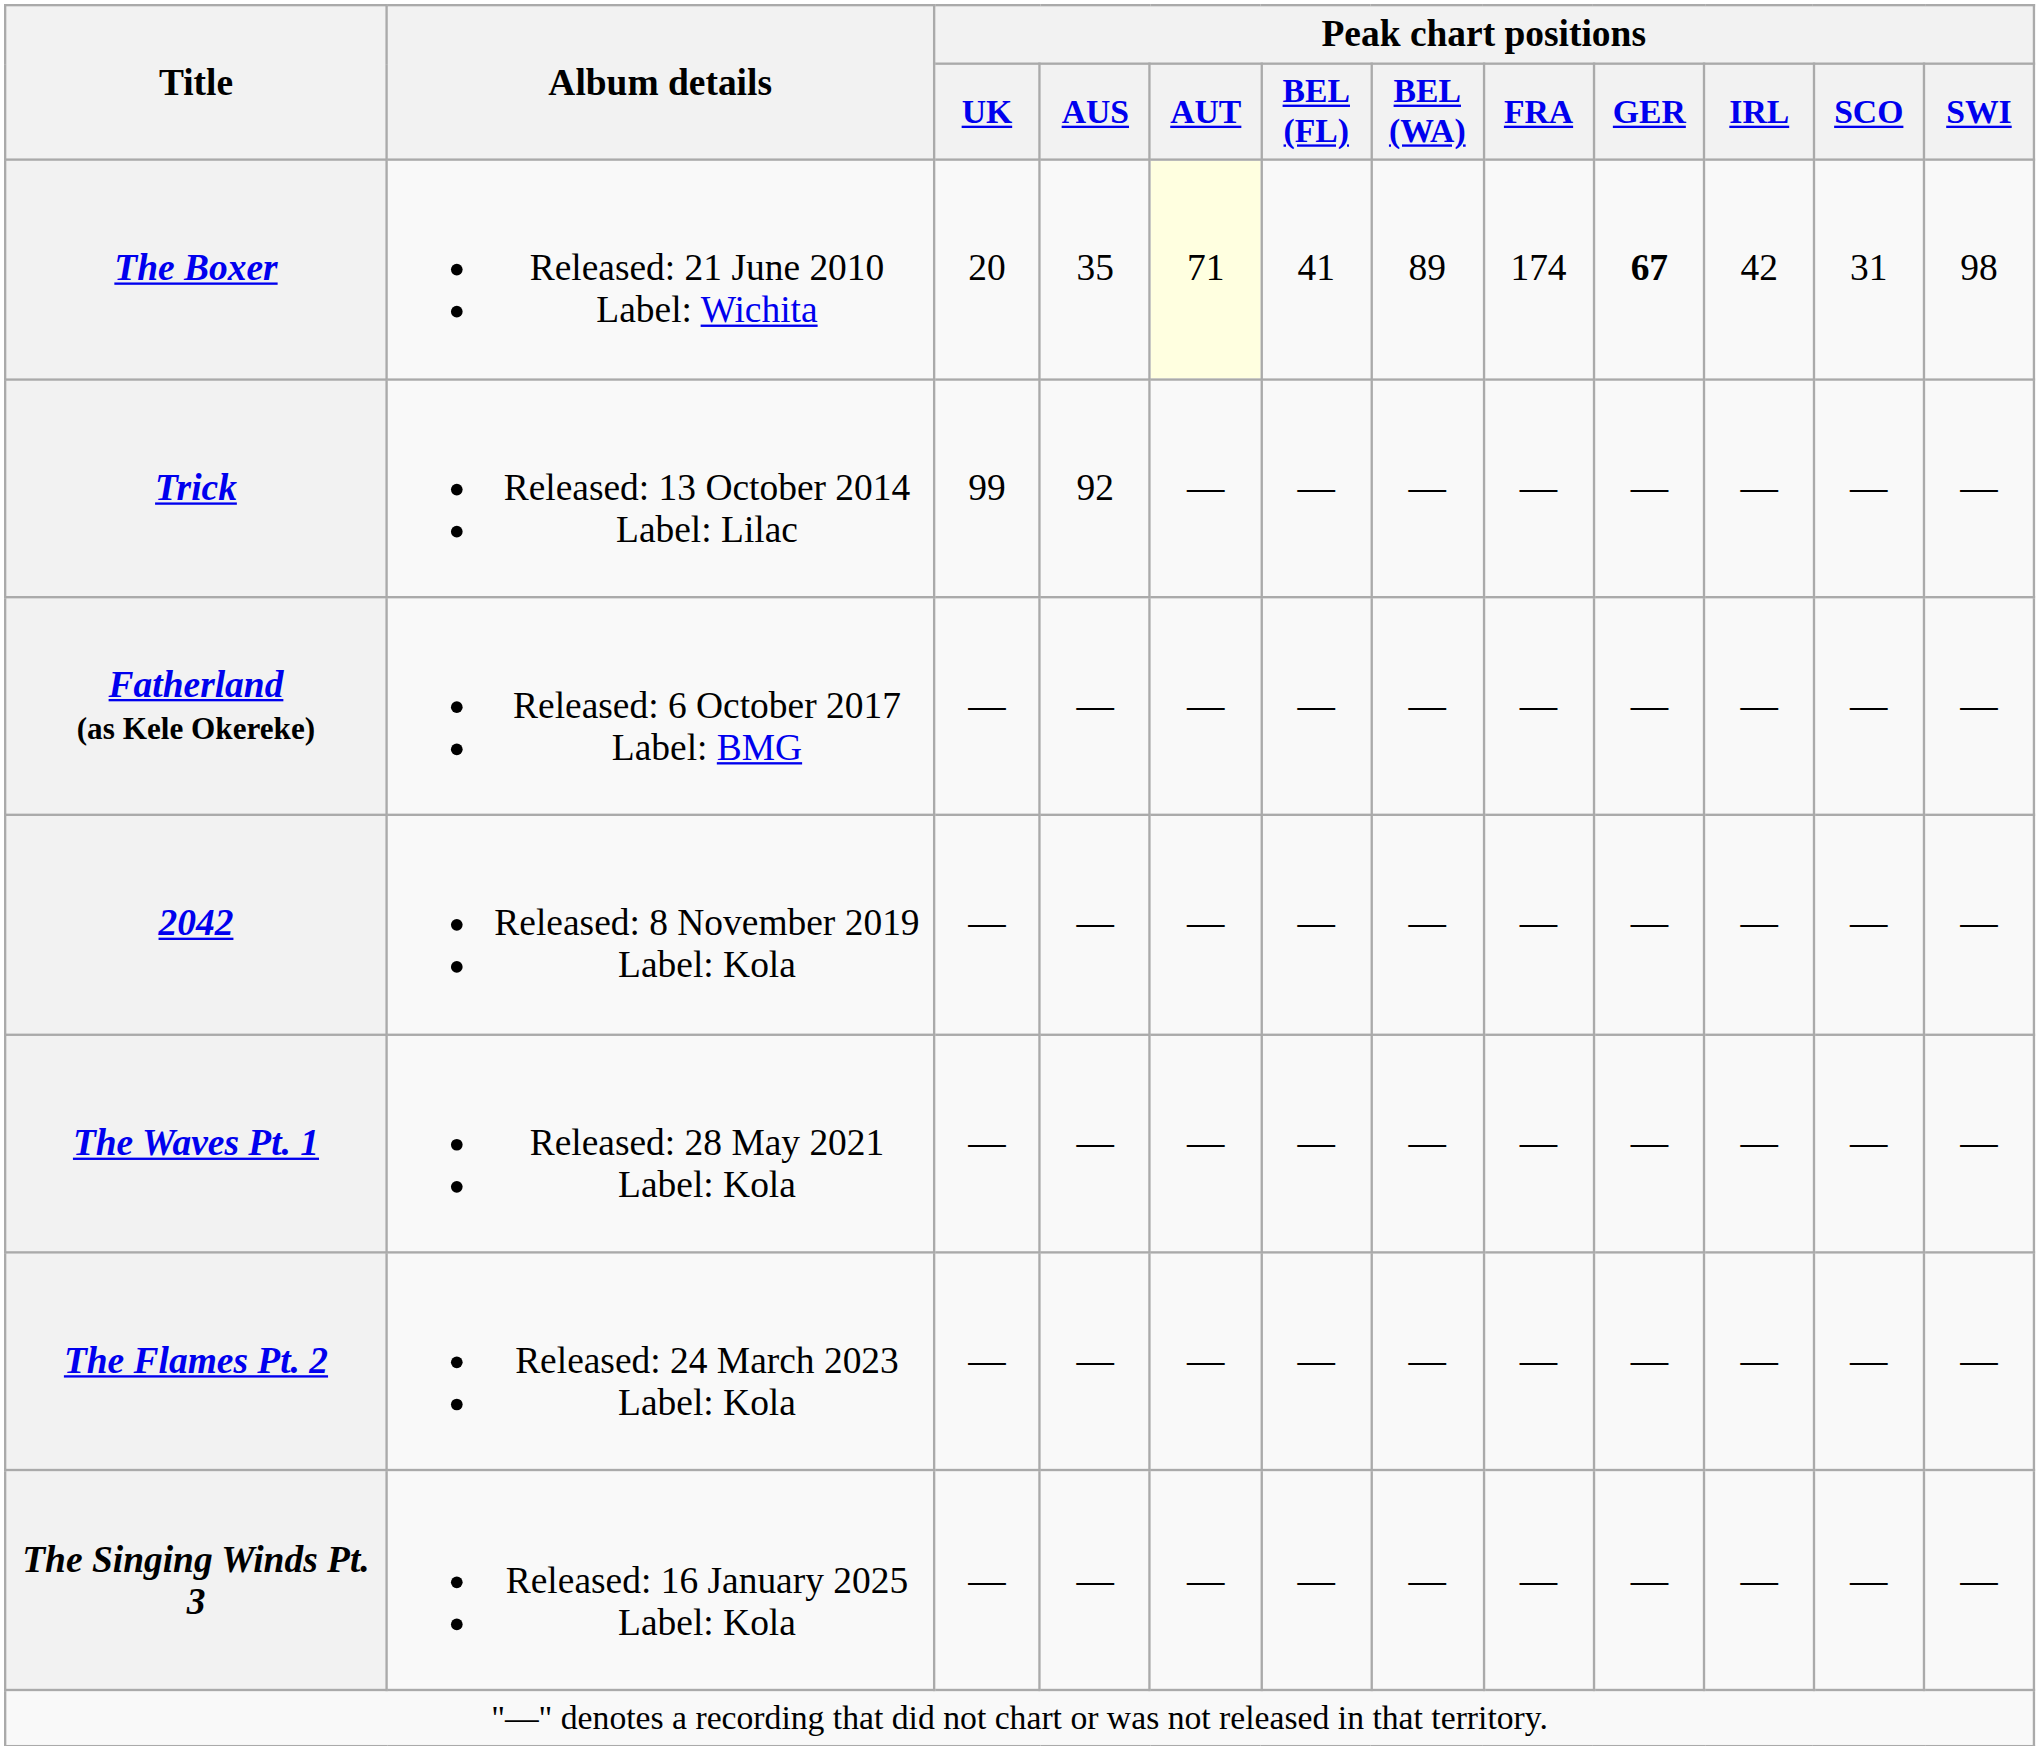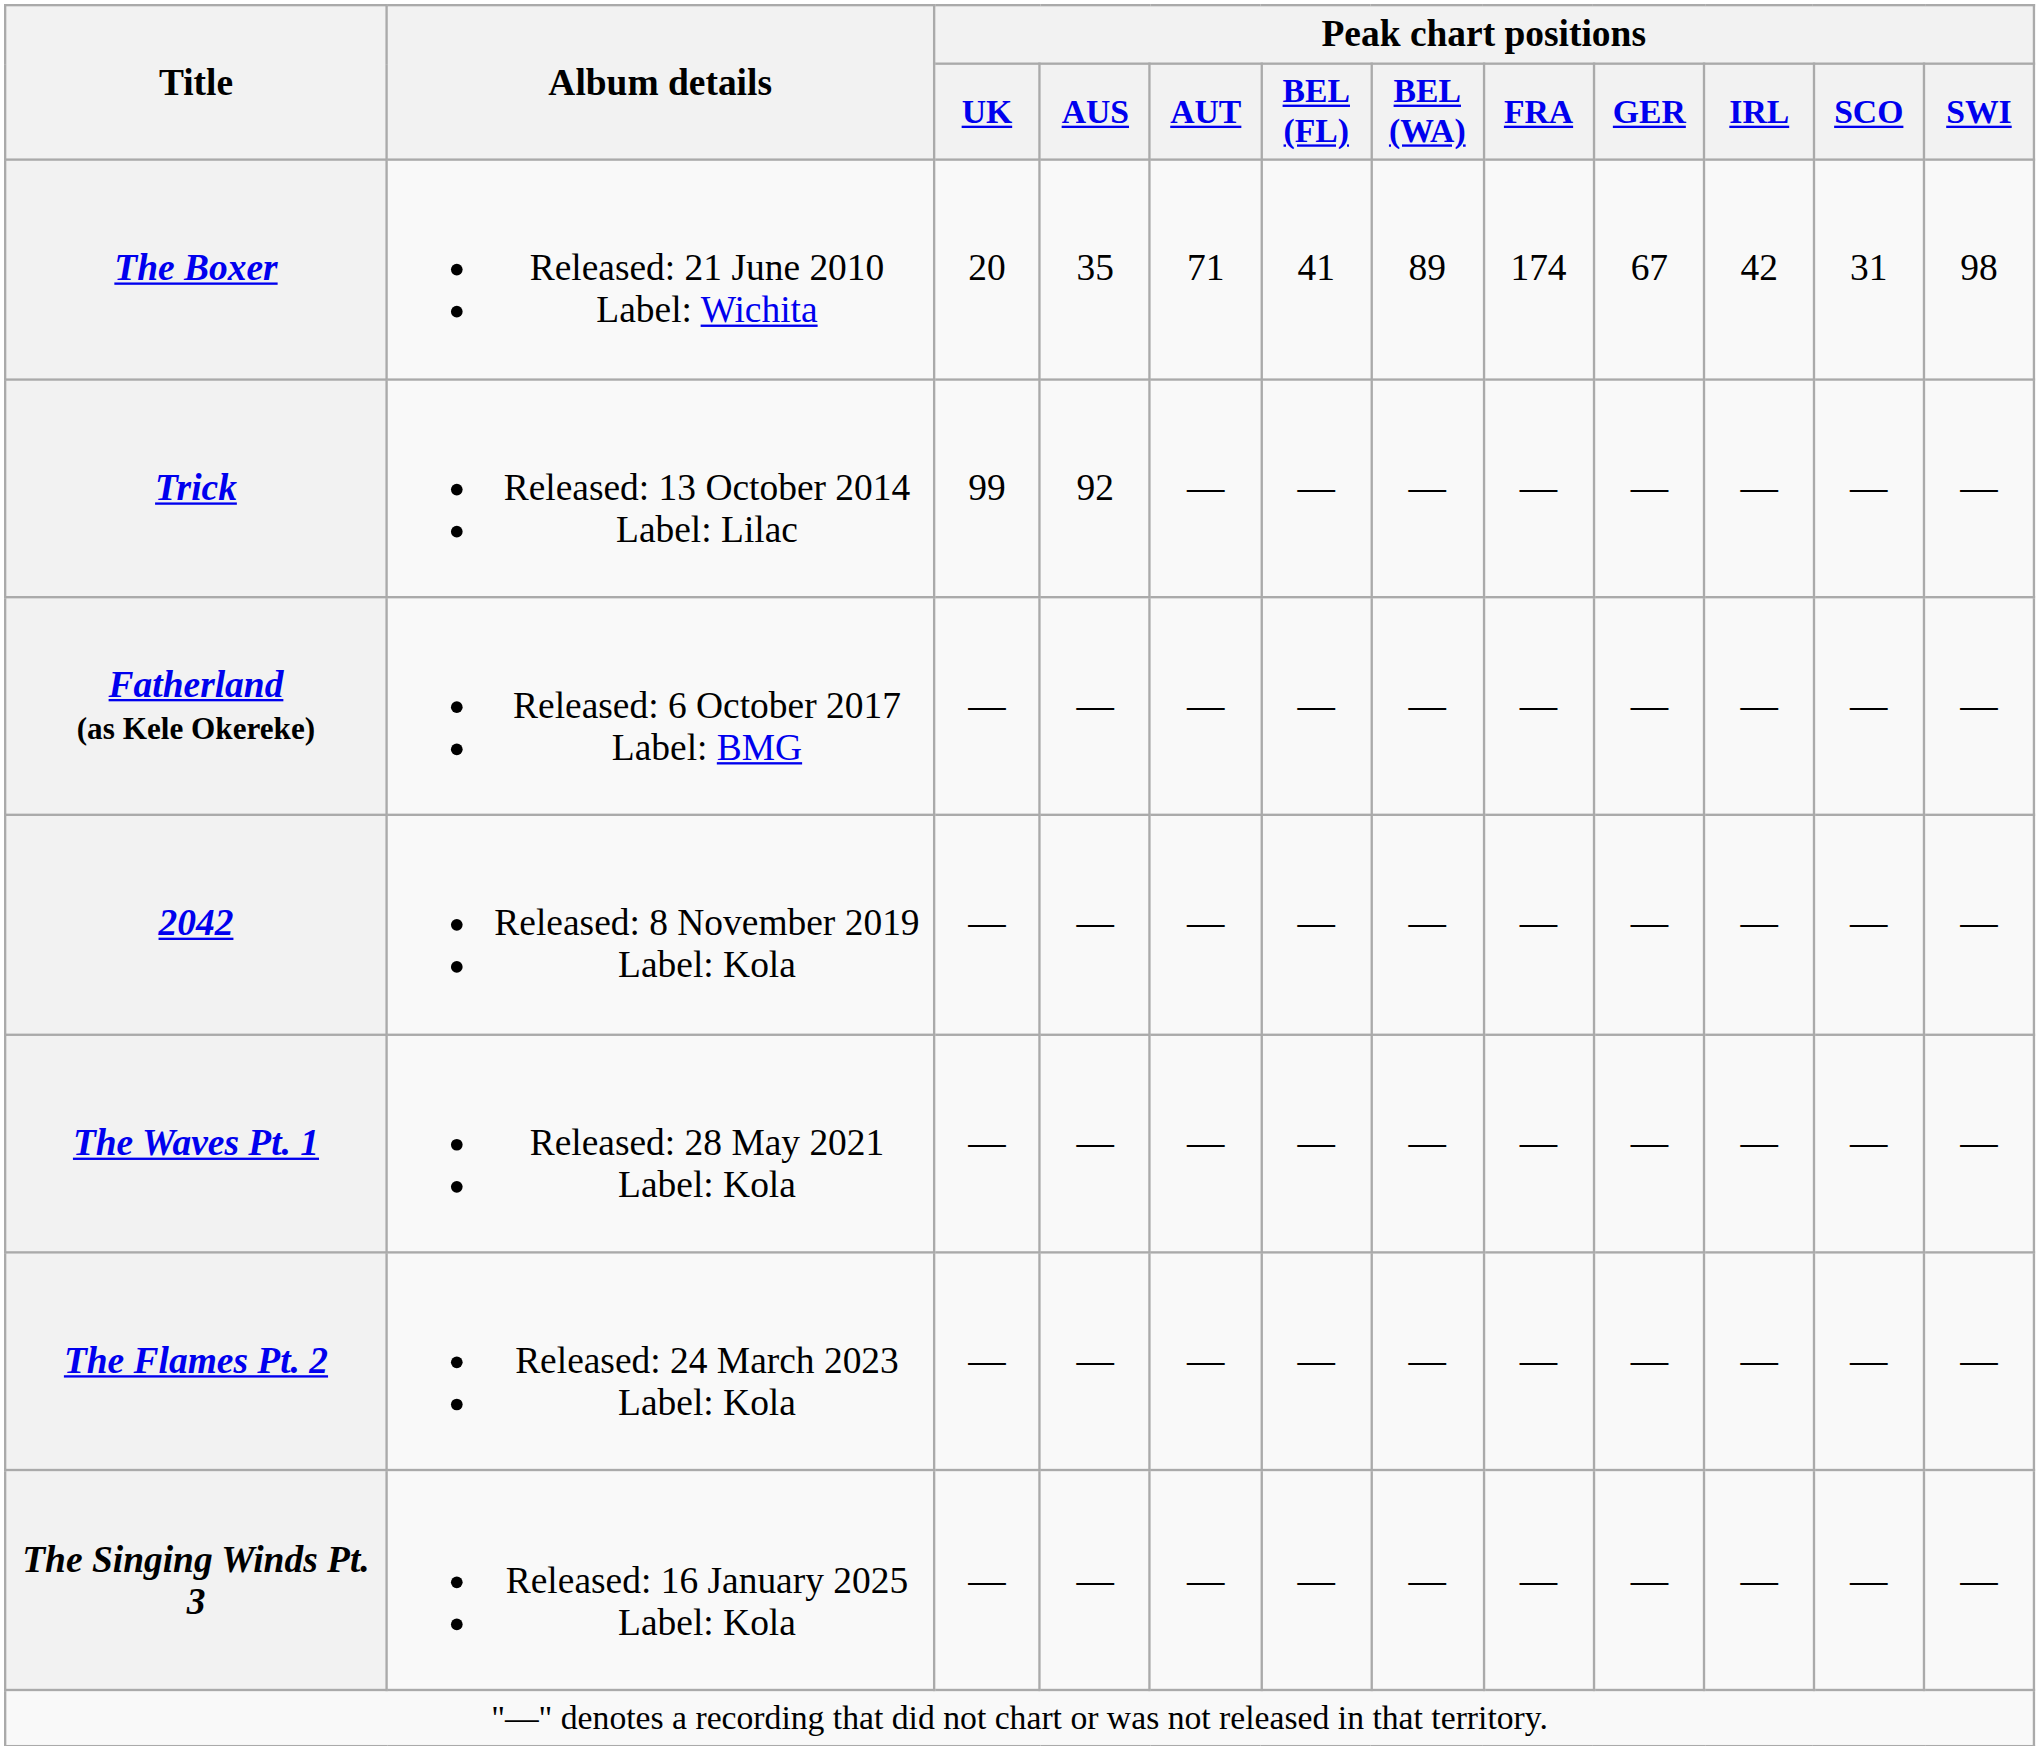(1206, 268) lightyellow background -> (1206, 268) no background
(1649, 268) bold -> (1649, 268) normal
